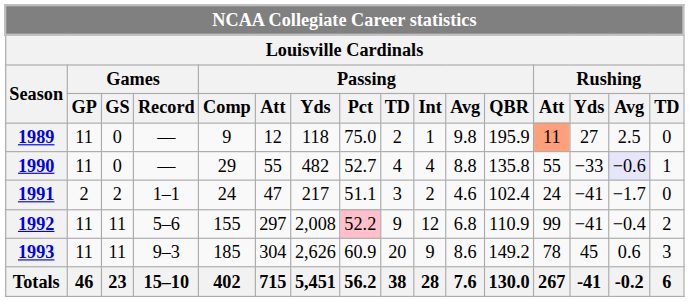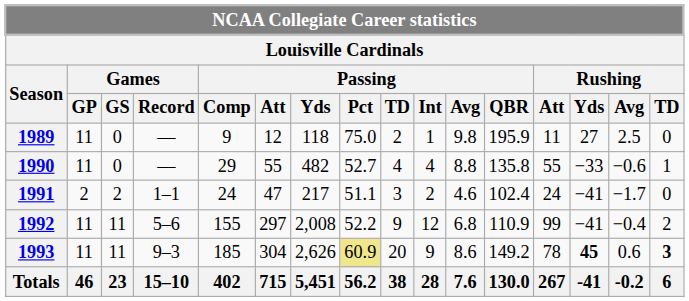(552, 136) lightsalmon background -> (552, 136) no background
(629, 165) lavender background -> (629, 165) no background
(360, 223) pink background -> (360, 223) no background
(360, 252) no background -> (360, 252) khaki background
(589, 252) normal -> (589, 252) bold
(667, 252) normal -> (667, 252) bold
